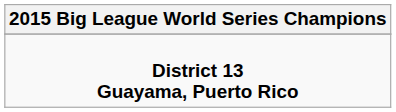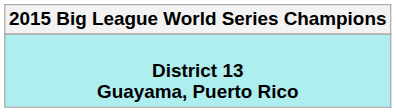(198, 81) no background -> (198, 81) paleturquoise background
